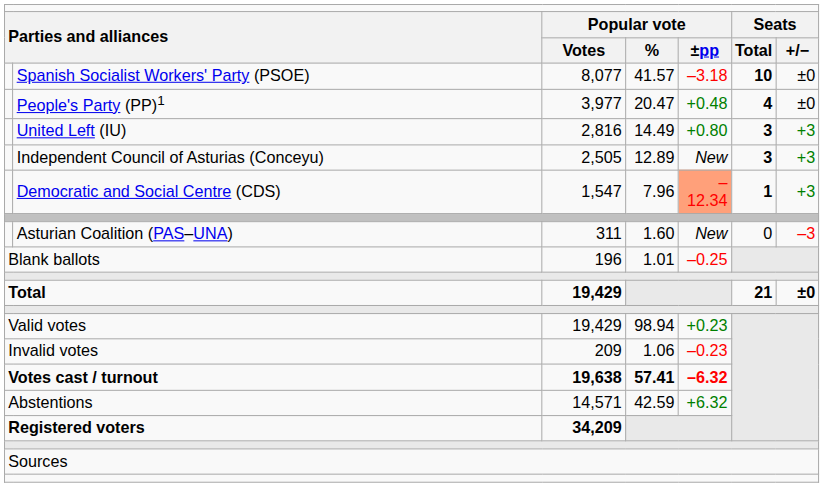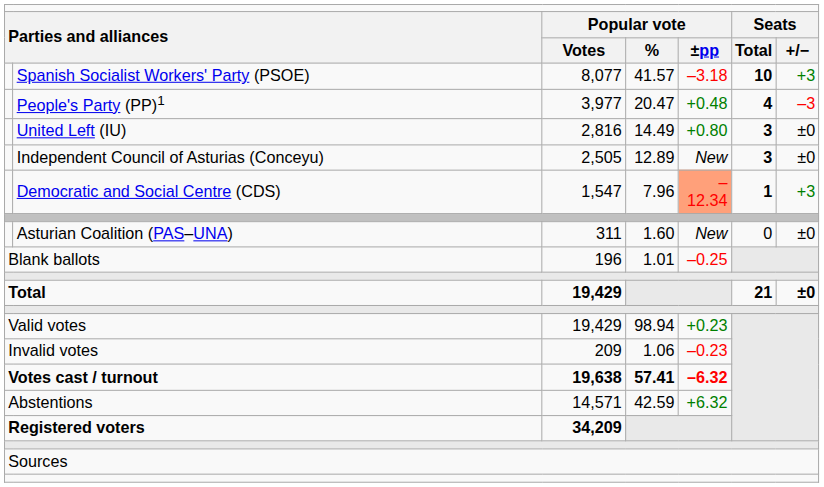(806, 76) ±0 -> (806, 76) +3
(806, 103) ±0 -> (806, 103) –3
(806, 131) +3 -> (806, 131) ±0
(806, 157) +3 -> (806, 157) ±0
(806, 234) –3 -> (806, 234) ±0
